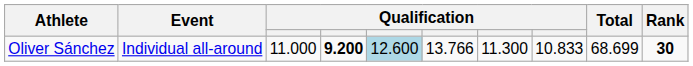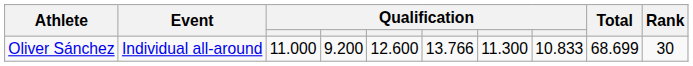(344, 49) bold -> (344, 49) normal
(395, 49) lightblue background -> (395, 49) no background
(665, 49) bold -> (665, 49) normal
